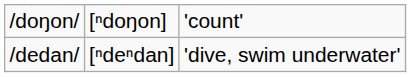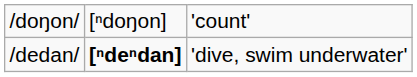(132, 54) normal -> (135, 54) bold
